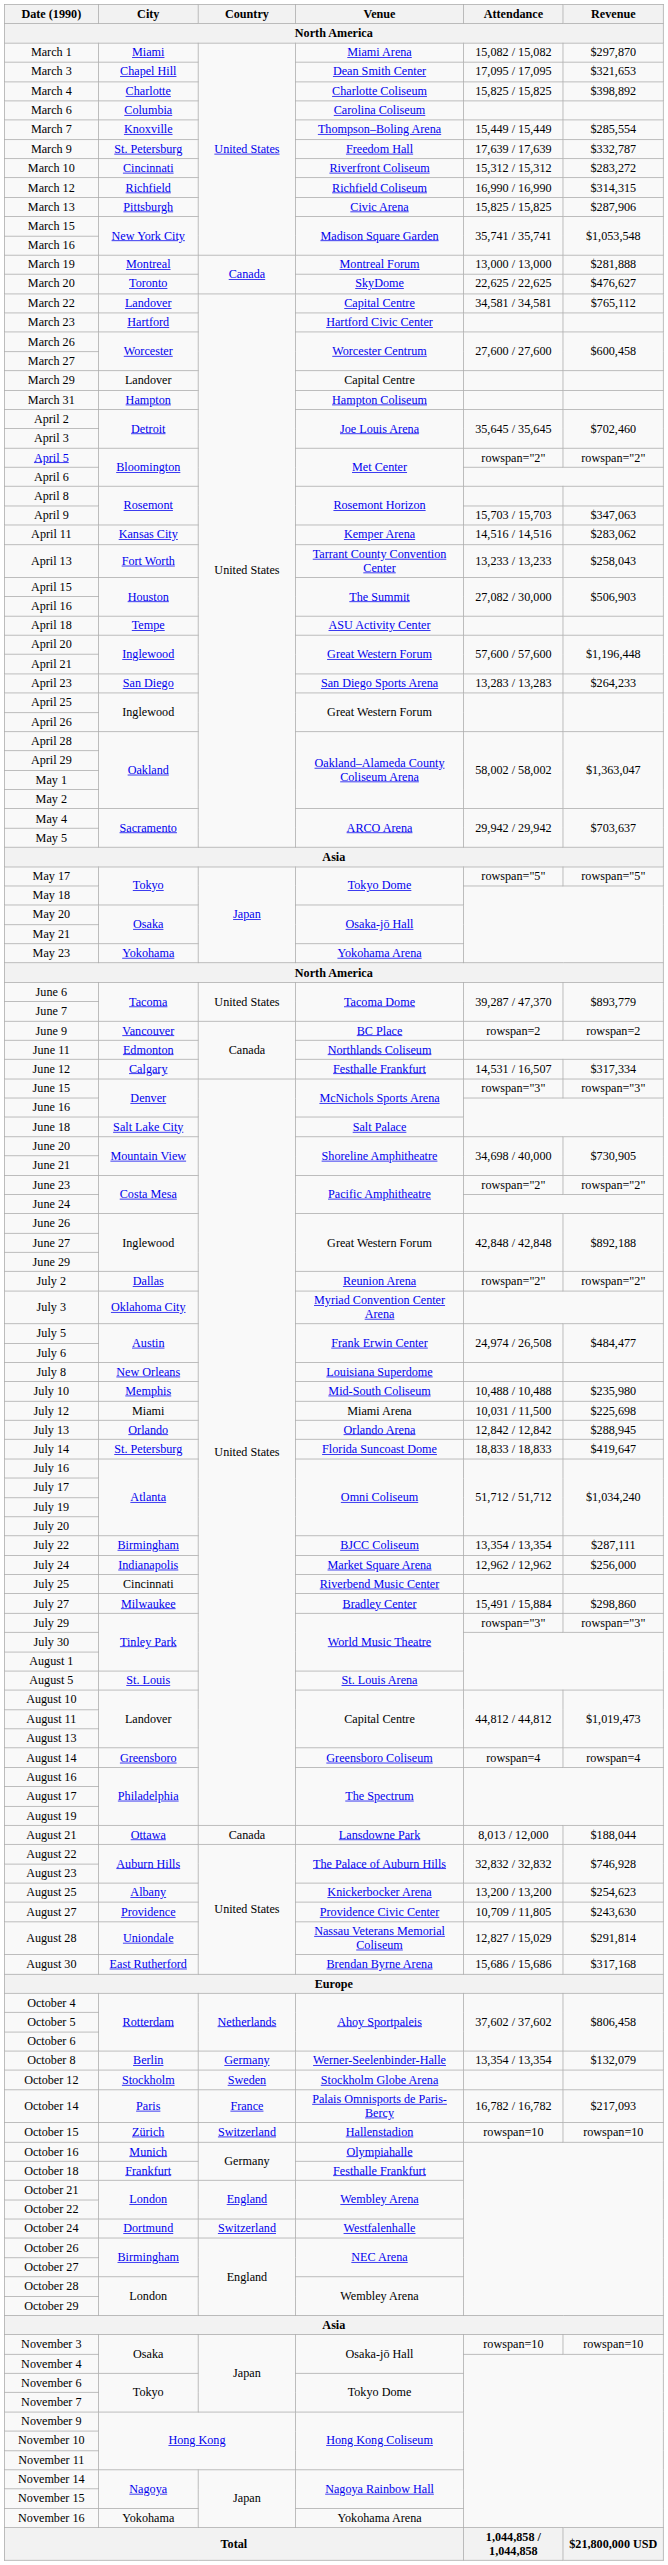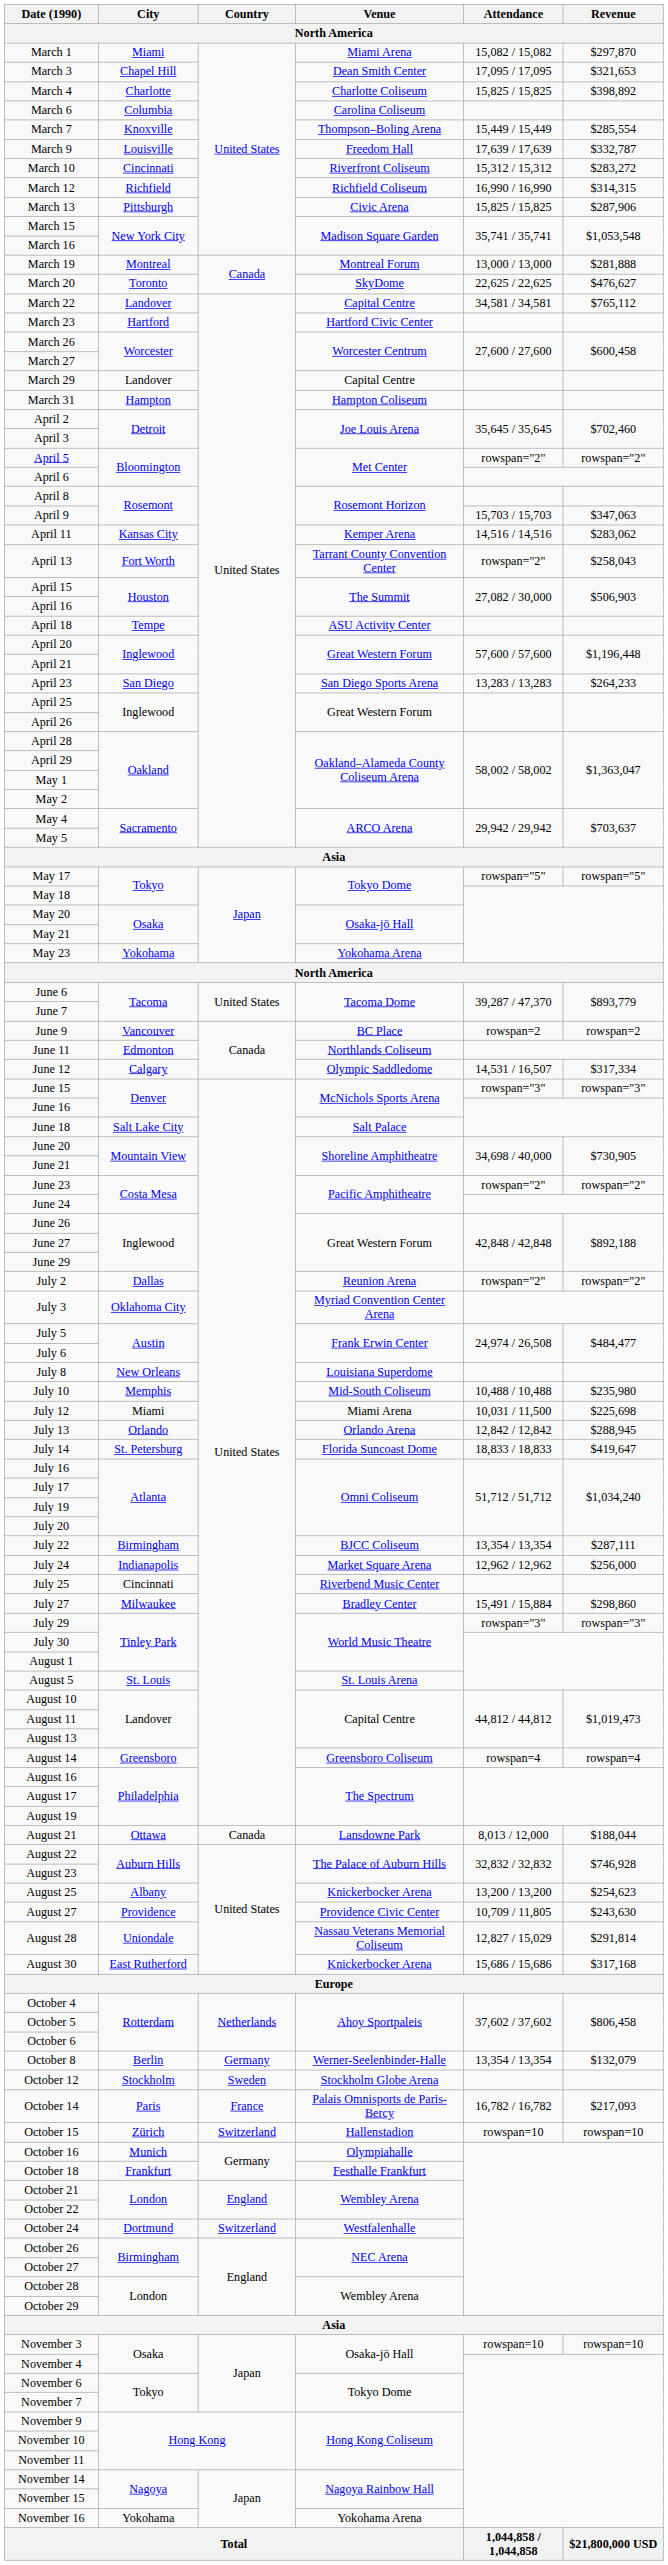(148, 149) St. Petersburg -> (148, 149) Louisville
(513, 560) 13,233 / 13,233 -> (513, 560) rowspan="2"
(380, 1069) Festhalle Frankfurt -> (380, 1069) Olympic Saddledome
(380, 1964) Brendan Byrne Arena -> (380, 1964) Knickerbocker Arena
